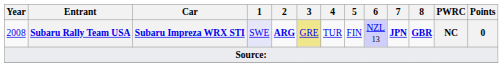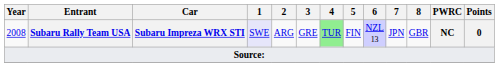(284, 33) bold -> (284, 33) normal
(309, 33) khaki background -> (308, 33) no background
(333, 33) no background -> (332, 33) lightgreen background
(398, 33) bold -> (396, 33) normal
(422, 33) bold -> (419, 33) normal
